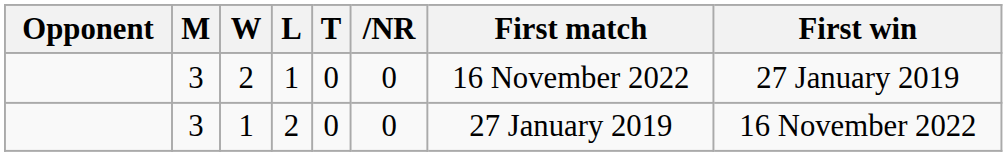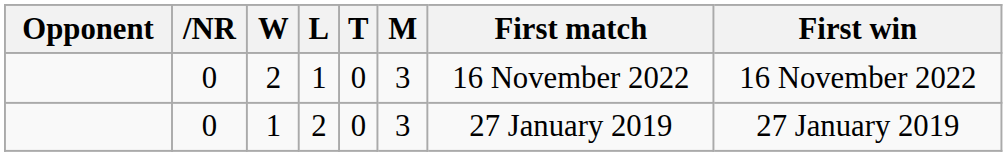columns swapped: (196, 28) <-> (389, 28)
(858, 77) 27 January 2019 -> (858, 77) 16 November 2022
(858, 126) 16 November 2022 -> (858, 126) 27 January 2019
